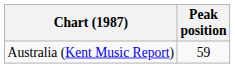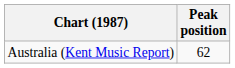(203, 52) 59 -> (203, 52) 62
